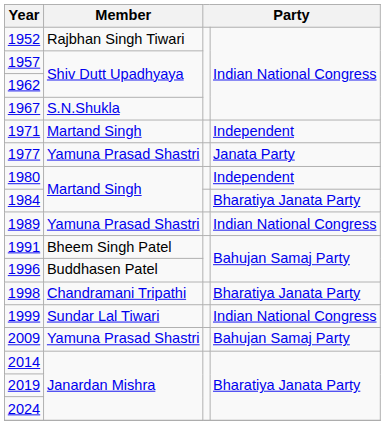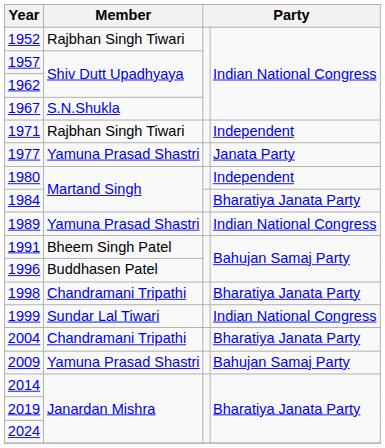(94, 131) Martand Singh -> (116, 131) Rajbhan Singh Tiwari
+ row: (24, 339)
